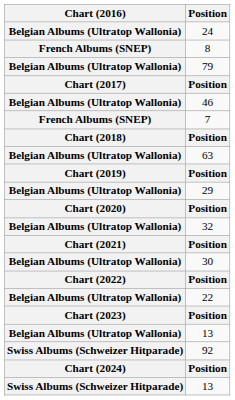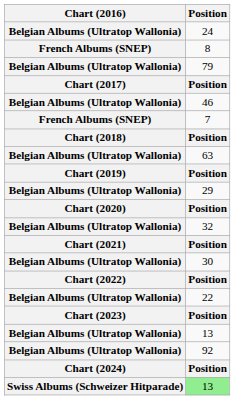(95, 350) Swiss Albums (Schweizer Hitparade) -> (95, 350) Belgian Albums (Ultratop Wallonia)
(208, 386) no background -> (208, 386) lightgreen background
